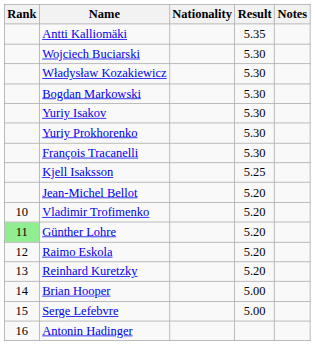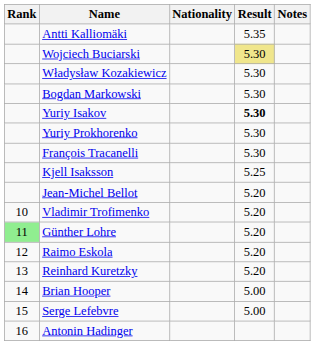(255, 53) no background -> (255, 53) khaki background
(255, 113) normal -> (255, 113) bold
